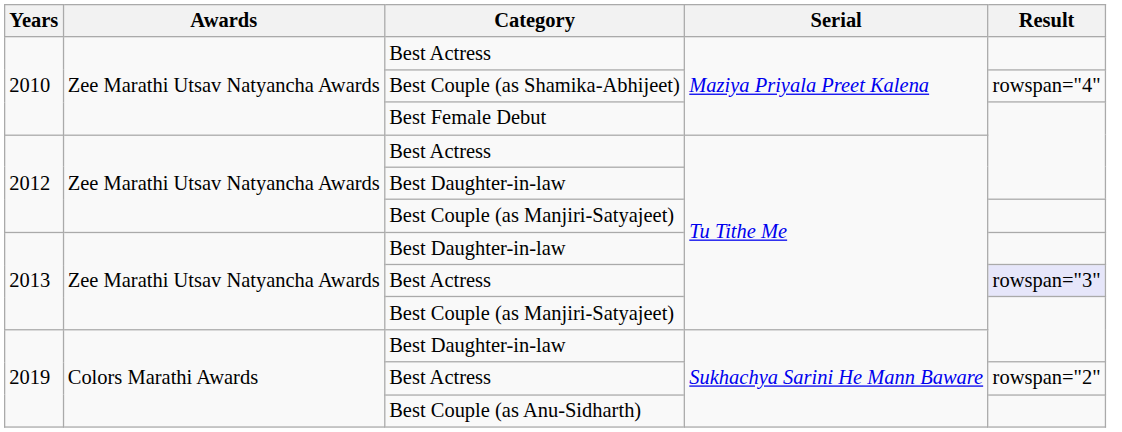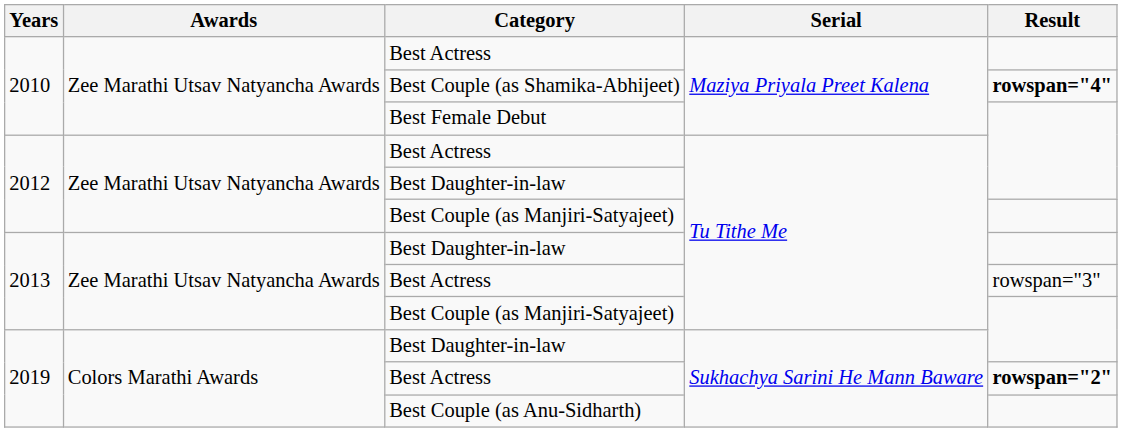(1047, 85) normal -> (1052, 85) bold
(1047, 280) lavender background -> (1047, 280) no background
(1047, 378) normal -> (1052, 378) bold
